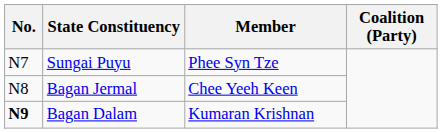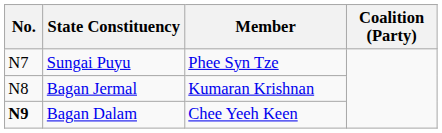(243, 88) Chee Yeeh Keen -> (251, 88) Kumaran Krishnan
(251, 114) Kumaran Krishnan -> (243, 114) Chee Yeeh Keen
